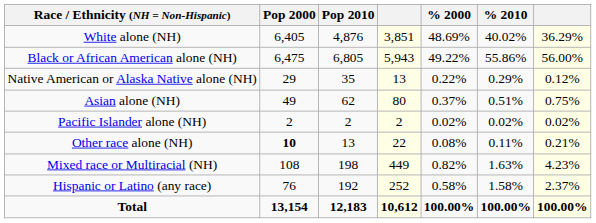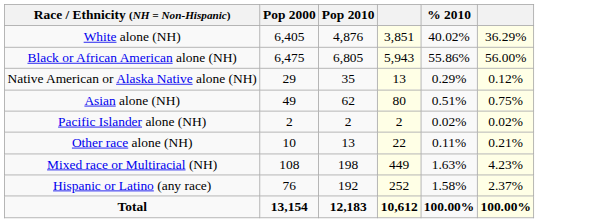- column: (449, 15)
(289, 143) bold -> (289, 143) normal
